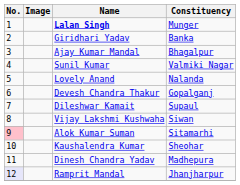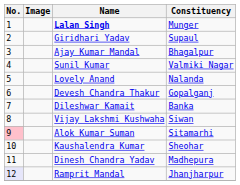(181, 38) Banka -> (183, 38) Supaul
(183, 106) Supaul -> (181, 106) Banka
